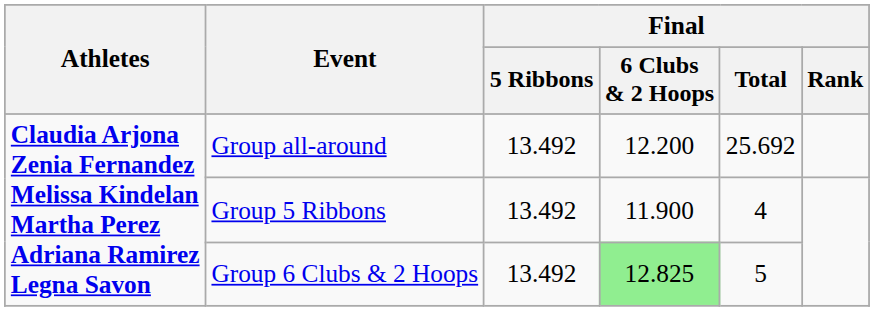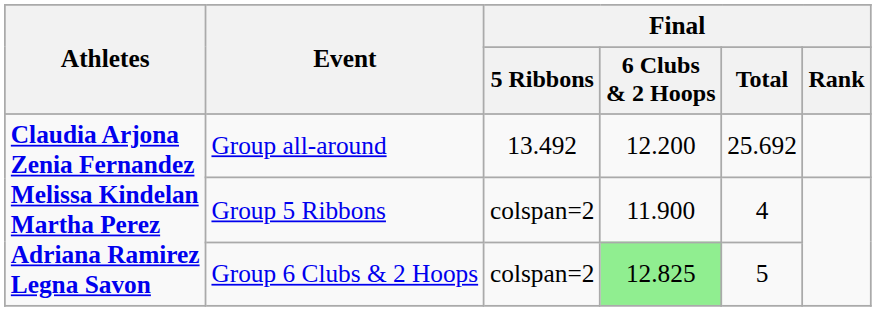(542, 210) 13.492 -> (542, 210) colspan=2
(542, 273) 13.492 -> (542, 273) colspan=2
